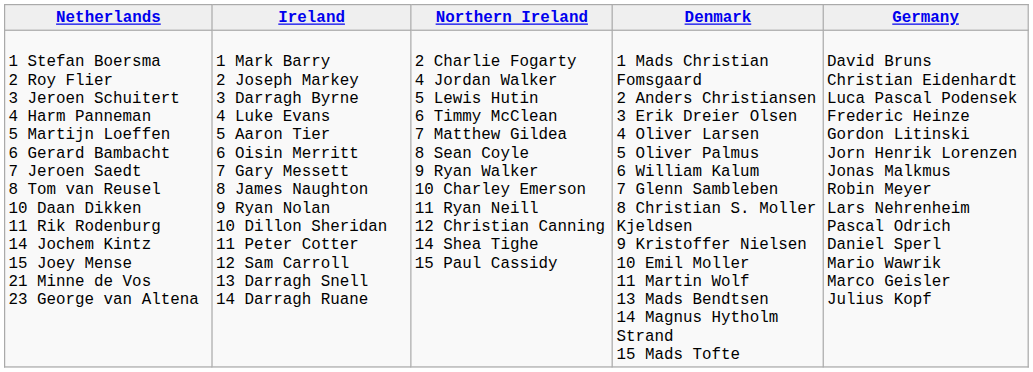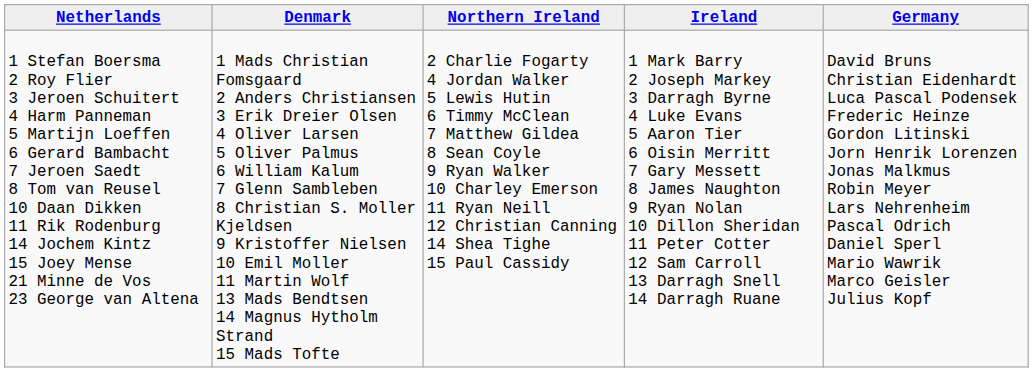columns swapped: (312, 18) <-> (718, 18)
